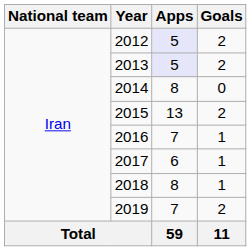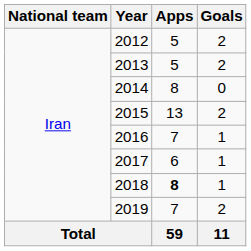(174, 40) lavender background -> (174, 40) no background
(174, 64) lavender background -> (174, 64) no background
(174, 185) normal -> (174, 185) bold
